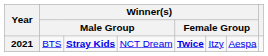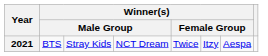(91, 43) bold -> (89, 43) normal
(190, 43) bold -> (186, 43) normal
